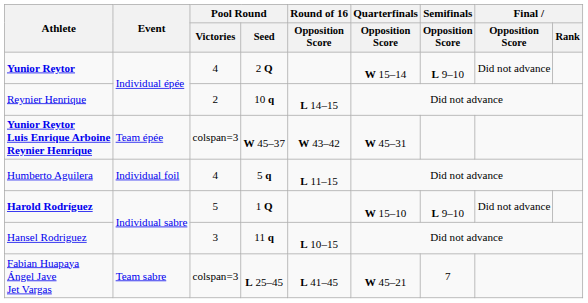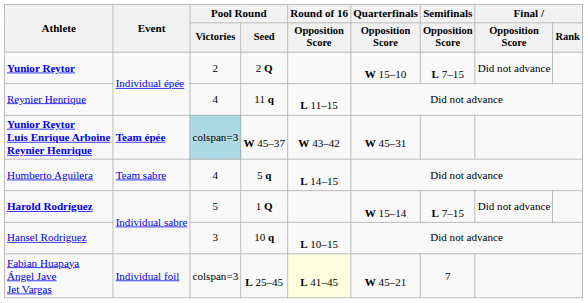(215, 68) 4 -> (215, 68) 2
(386, 75) W 15–14 -> (386, 75) W 15–10
(448, 75) L 9–10 -> (448, 75) L 7–15
(215, 99) 2 -> (215, 99) 4
(264, 99) 10 q -> (264, 99) 11 q
(319, 106) L 14–15 -> (319, 106) L 11–15
(139, 137) normal -> (141, 137) bold
(215, 137) no background -> (215, 137) lightblue background
(147, 175) Individual foil -> (141, 175) Team sabre
(319, 182) L 11–15 -> (319, 182) L 14–15
(386, 213) W 15–10 -> (386, 213) W 15–14
(448, 213) L 9–10 -> (448, 213) L 7–15
(264, 238) 11 q -> (264, 238) 10 q
(141, 276) Team sabre -> (147, 276) Individual foil
(319, 282) no background -> (319, 282) lightyellow background
